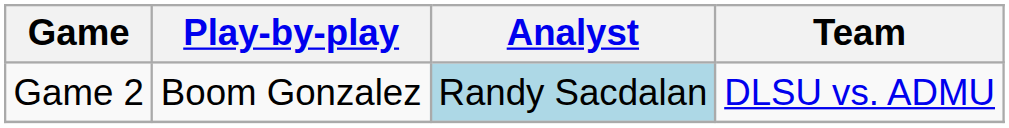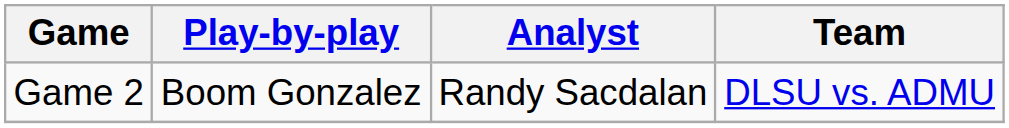(573, 91) lightblue background -> (573, 91) no background
